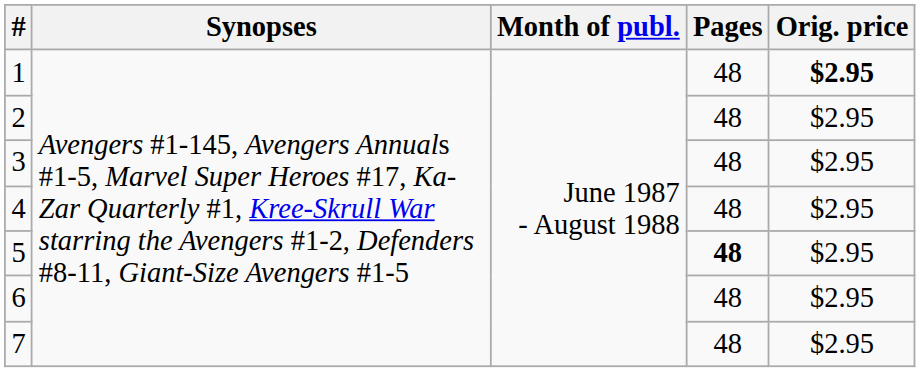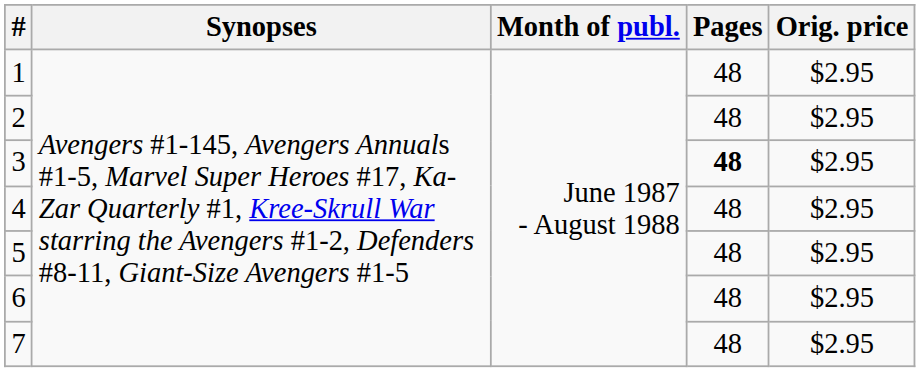(842, 72) bold -> (842, 72) normal
(728, 162) normal -> (728, 162) bold
(728, 252) bold -> (728, 252) normal
